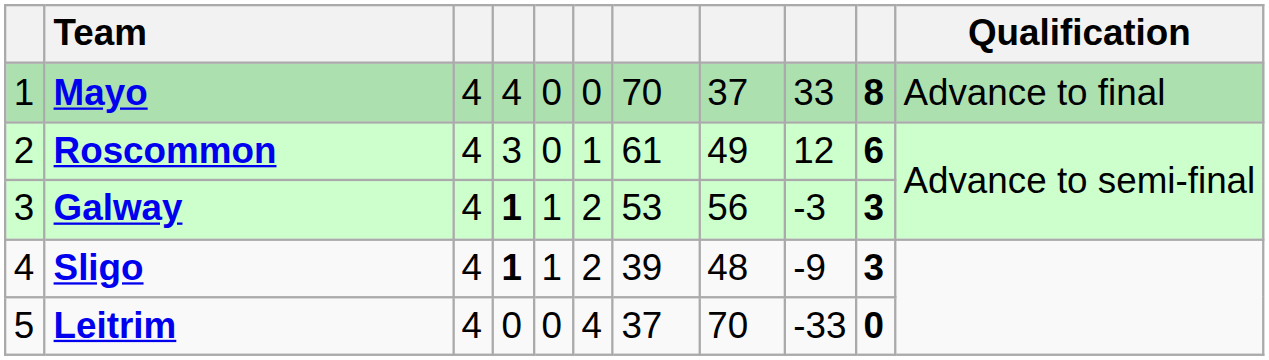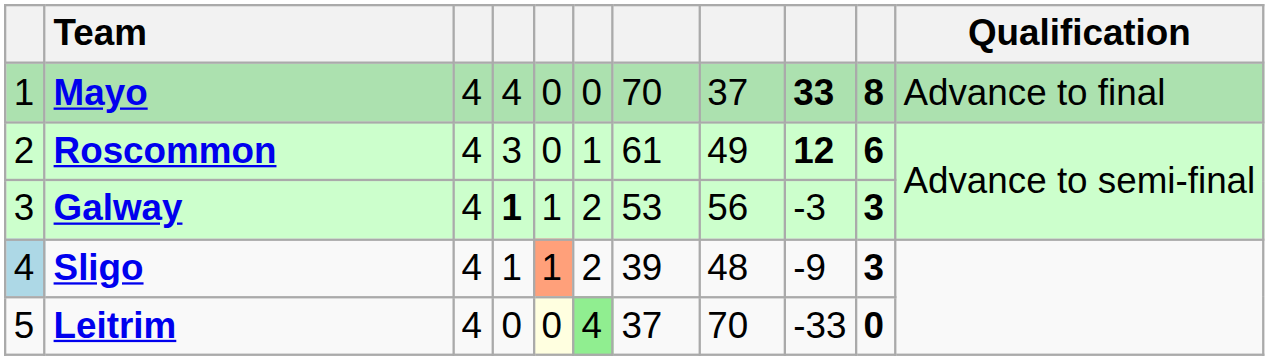(814, 92) normal -> (814, 92) bold
(814, 150) normal -> (814, 150) bold
(24, 267) no background -> (24, 267) lightblue background
(512, 267) bold -> (512, 267) normal
(552, 267) no background -> (552, 267) lightsalmon background
(552, 325) no background -> (552, 325) lightyellow background
(592, 325) no background -> (592, 325) lightgreen background
